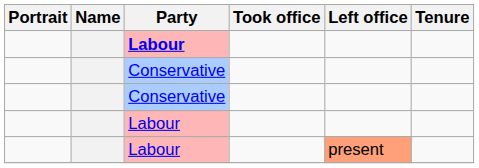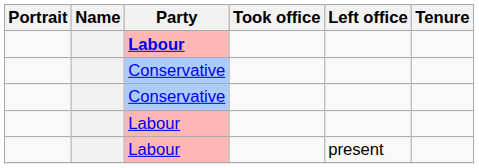(356, 149) lightsalmon background -> (356, 149) no background
